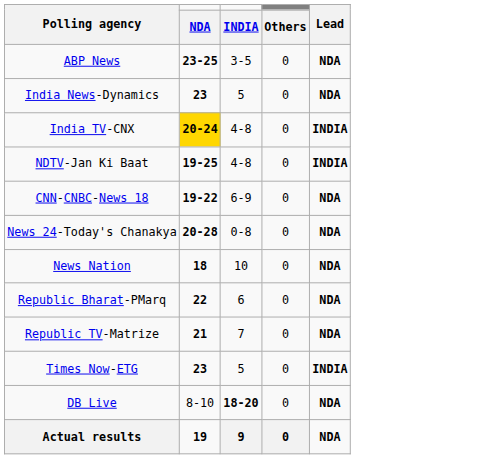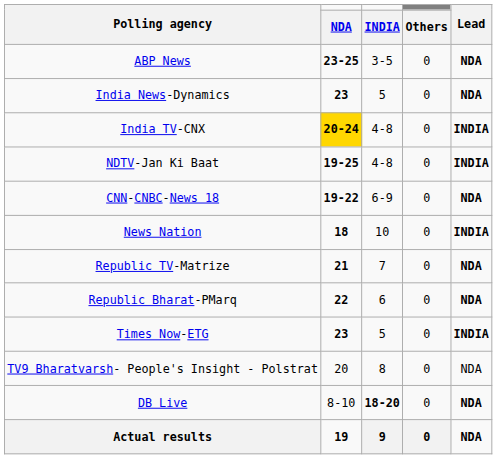- row: (92, 232)
(330, 267) NDA -> (471, 232) INDIA
rows swapped: (92, 335) <-> (92, 301)
+ row: (163, 369)
